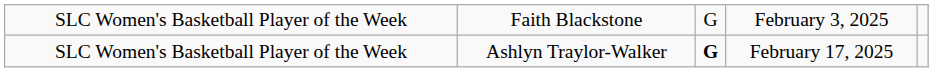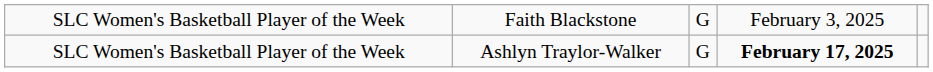(711, 50) bold -> (703, 50) normal
(822, 50) normal -> (817, 50) bold
